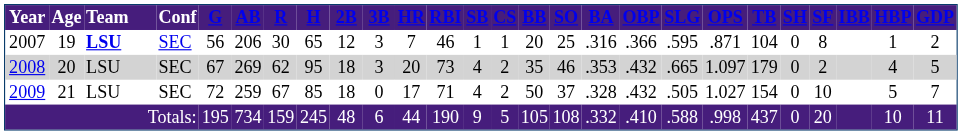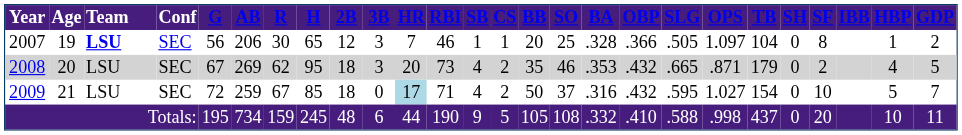(601, 42) .316 -> (601, 42) .328
(682, 42) .595 -> (682, 42) .505
(725, 42) .871 -> (725, 42) 1.097
(725, 67) 1.097 -> (725, 67) .871
(411, 92) no background -> (411, 92) lightblue background
(601, 92) .328 -> (601, 92) .316
(682, 92) .505 -> (682, 92) .595
